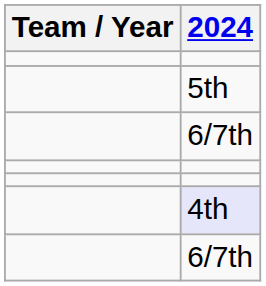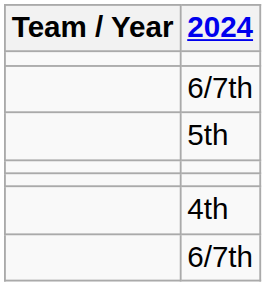(208, 88) 5th -> (220, 88) 6/7th
(220, 135) 6/7th -> (208, 135) 5th
(208, 209) lavender background -> (208, 209) no background
